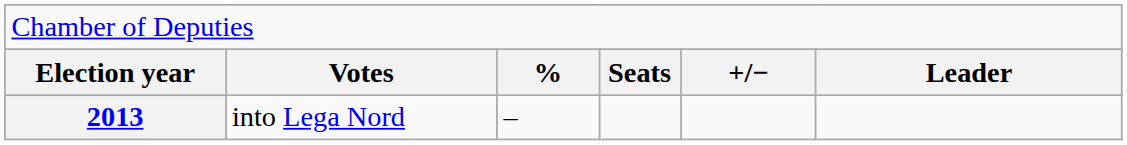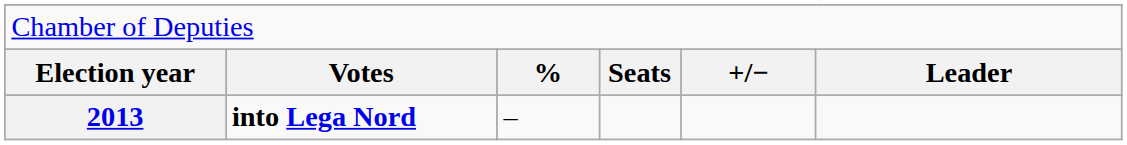(318, 116) normal -> (324, 116) bold
